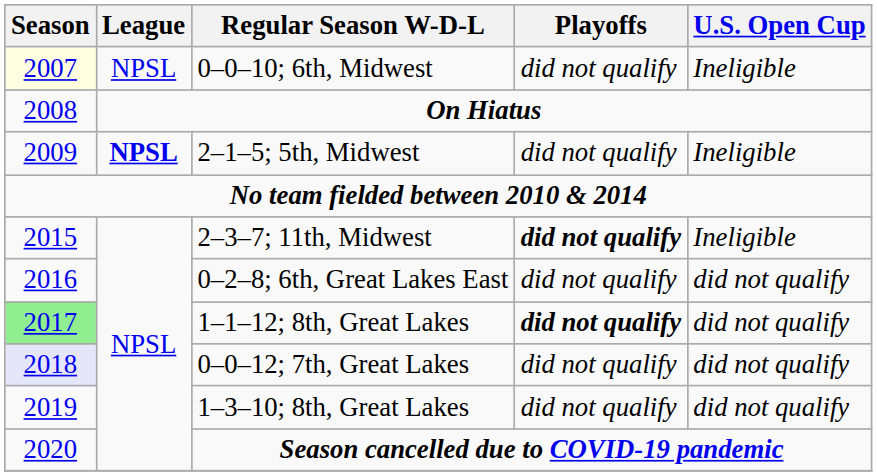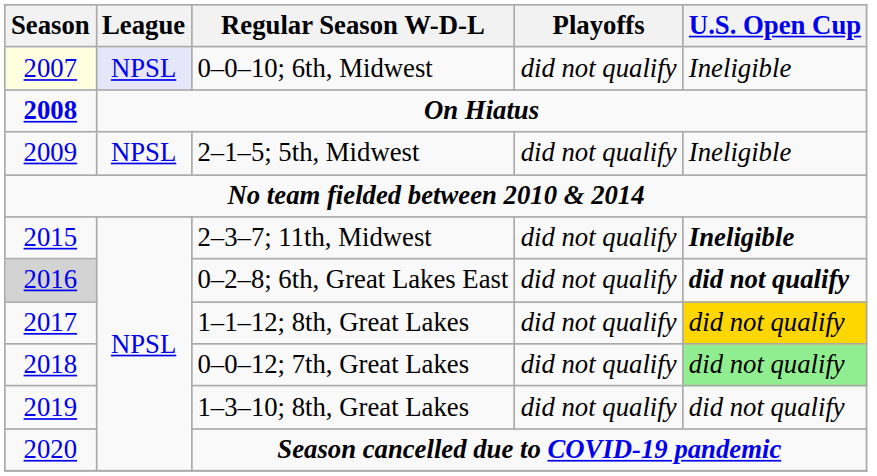(144, 68) no background -> (144, 68) lavender background
(50, 110) normal -> (50, 110) bold
(144, 152) bold -> (144, 152) normal
(601, 237) bold -> (599, 237) normal
(745, 237) normal -> (742, 237) bold
(50, 279) no background -> (50, 279) lightgrey background
(771, 279) normal -> (769, 279) bold
(50, 322) lightgreen background -> (50, 322) no background
(601, 322) bold -> (599, 322) normal
(771, 322) no background -> (767, 322) gold background
(50, 364) lavender background -> (50, 364) no background
(771, 364) no background -> (767, 364) lightgreen background
